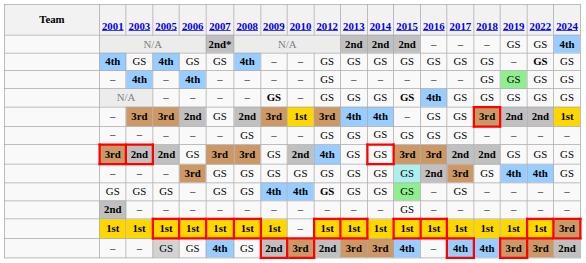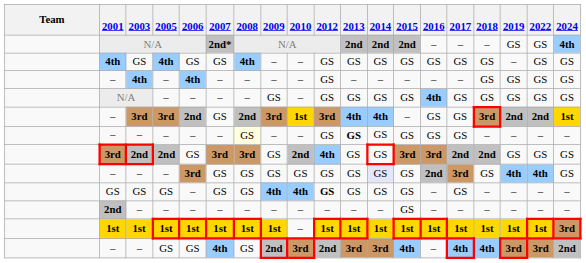(540, 62) bold -> (540, 62) normal
(514, 79) lightgreen background -> (514, 79) no background
(274, 98) bold -> (274, 98) normal
(407, 98) bold -> (407, 98) normal
(247, 136) no background -> (247, 136) lightyellow background
(354, 136) normal -> (354, 136) bold
(380, 174) no background -> (380, 174) lavender background
(407, 173) paleturquoise background -> (407, 173) no background
(407, 192) lightgreen background -> (407, 192) no background
(166, 248) lightgrey background -> (166, 248) no background
